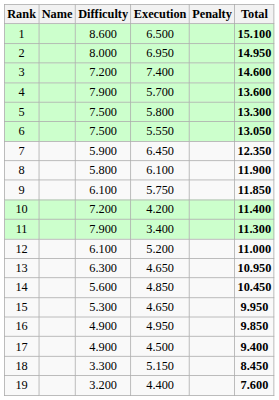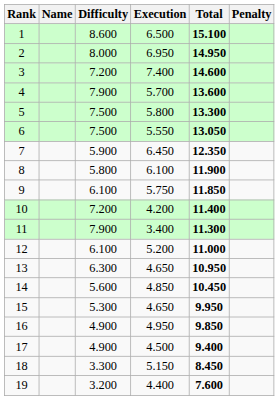columns swapped: (212, 14) <-> (254, 14)
